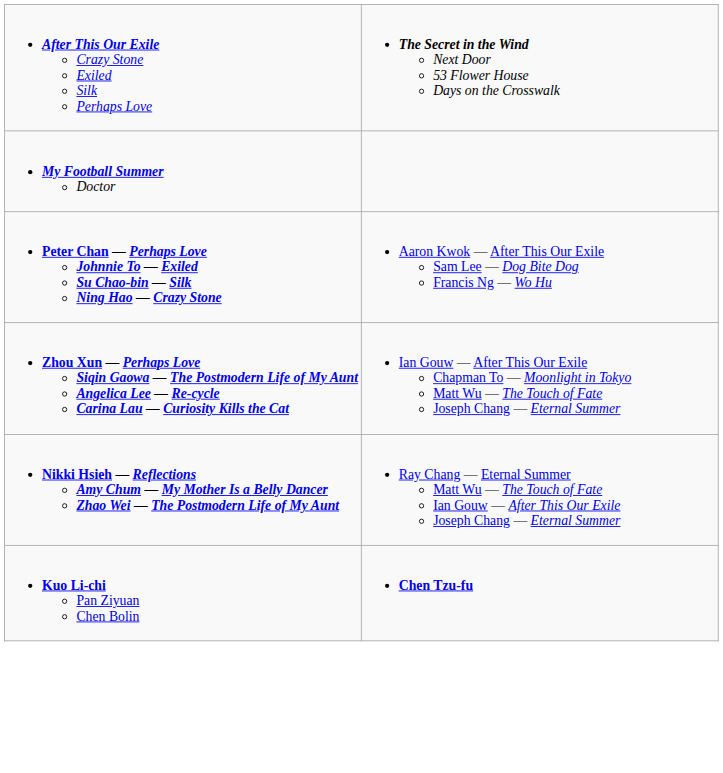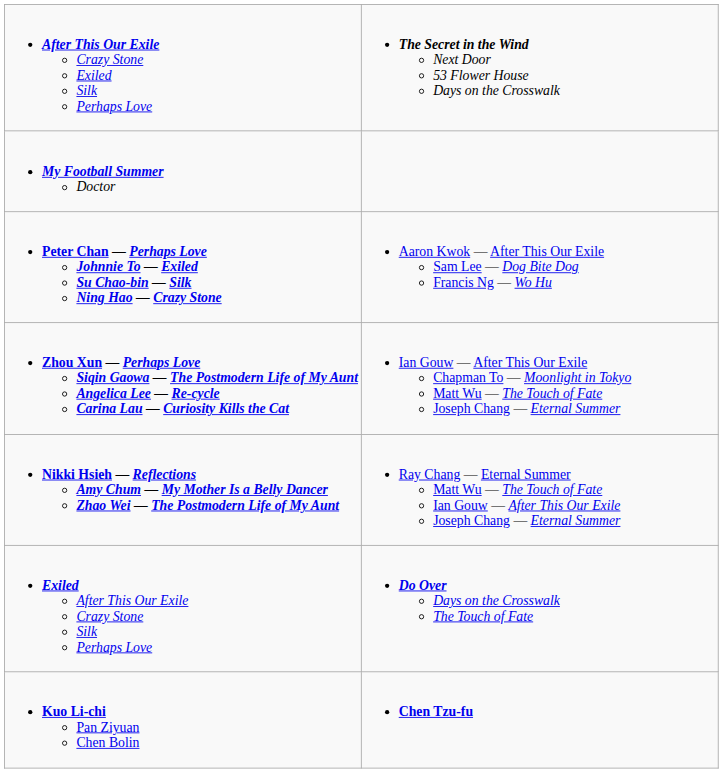+ row: (183, 616)
